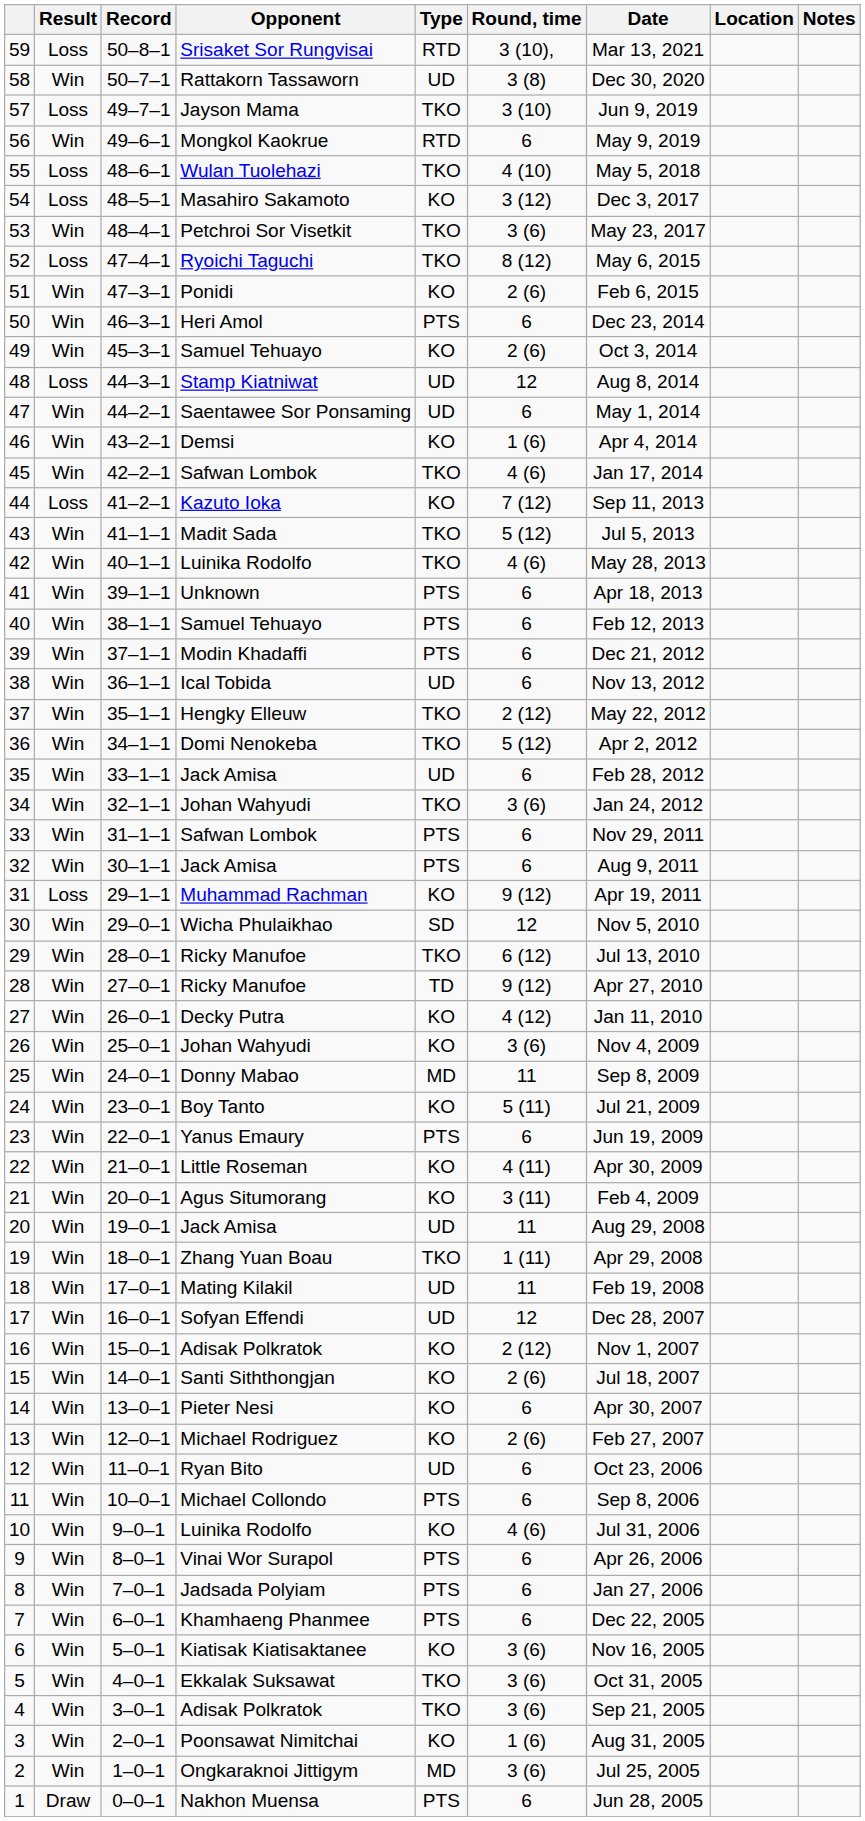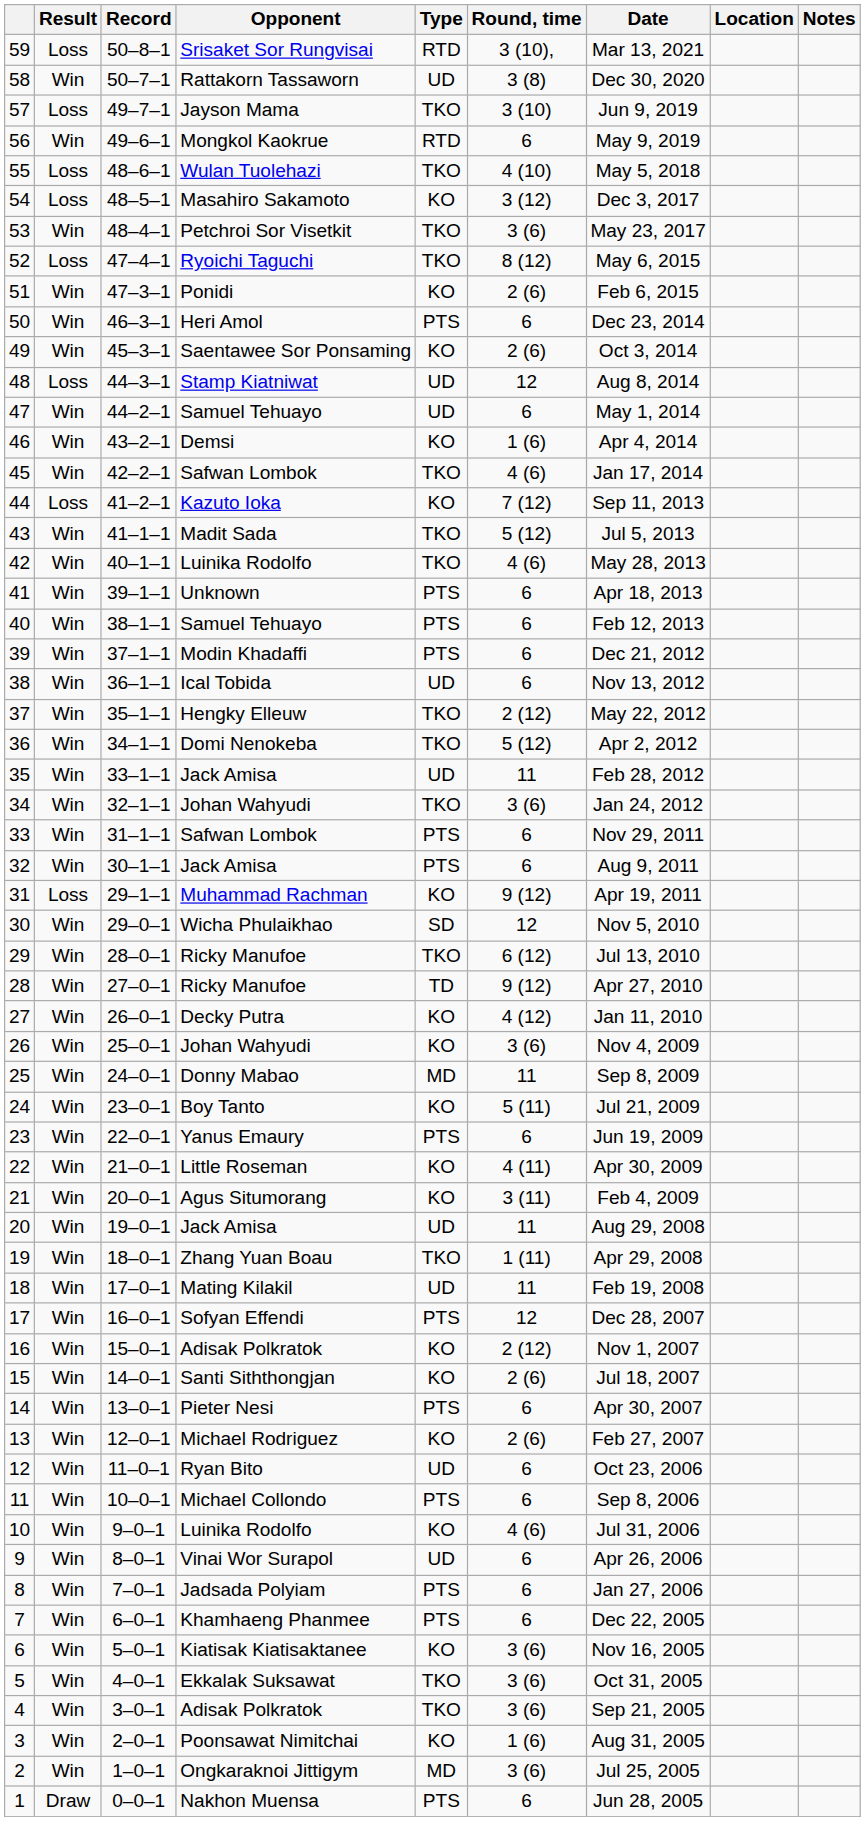(251, 351) Samuel Tehuayo -> (296, 351) Saentawee Sor Ponsaming
(296, 412) Saentawee Sor Ponsaming -> (251, 412) Samuel Tehuayo
(527, 774) 6 -> (527, 774) 11
(441, 1318) UD -> (441, 1318) PTS
(441, 1408) KO -> (441, 1408) PTS
(441, 1559) PTS -> (441, 1559) UD
